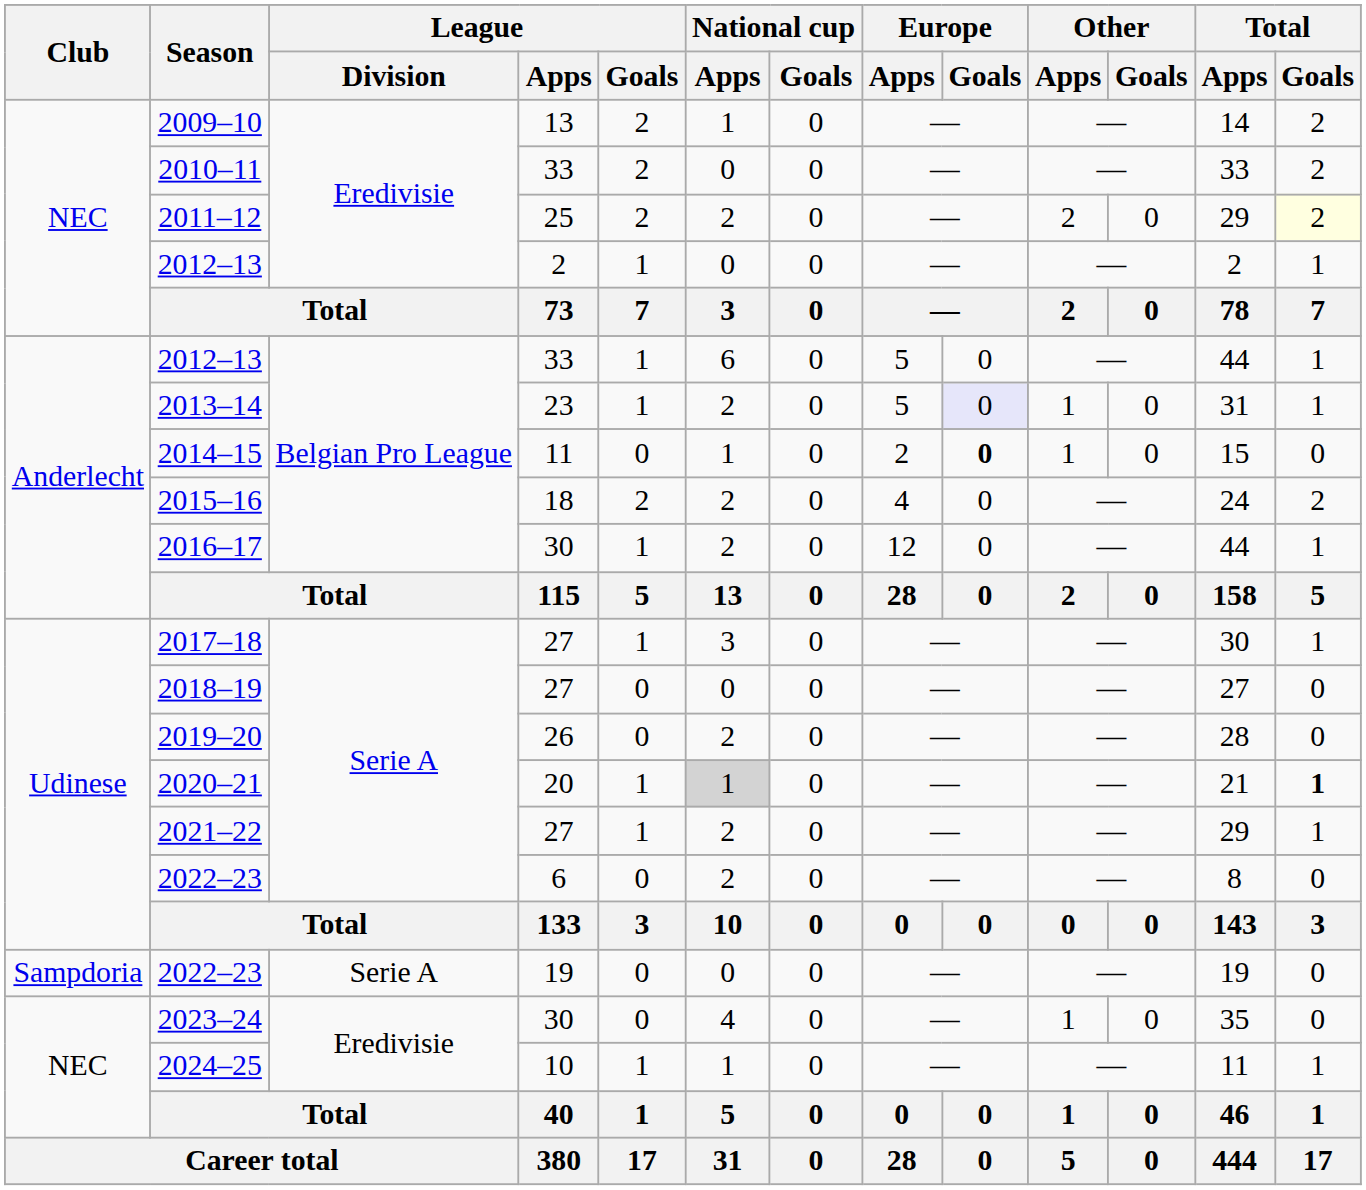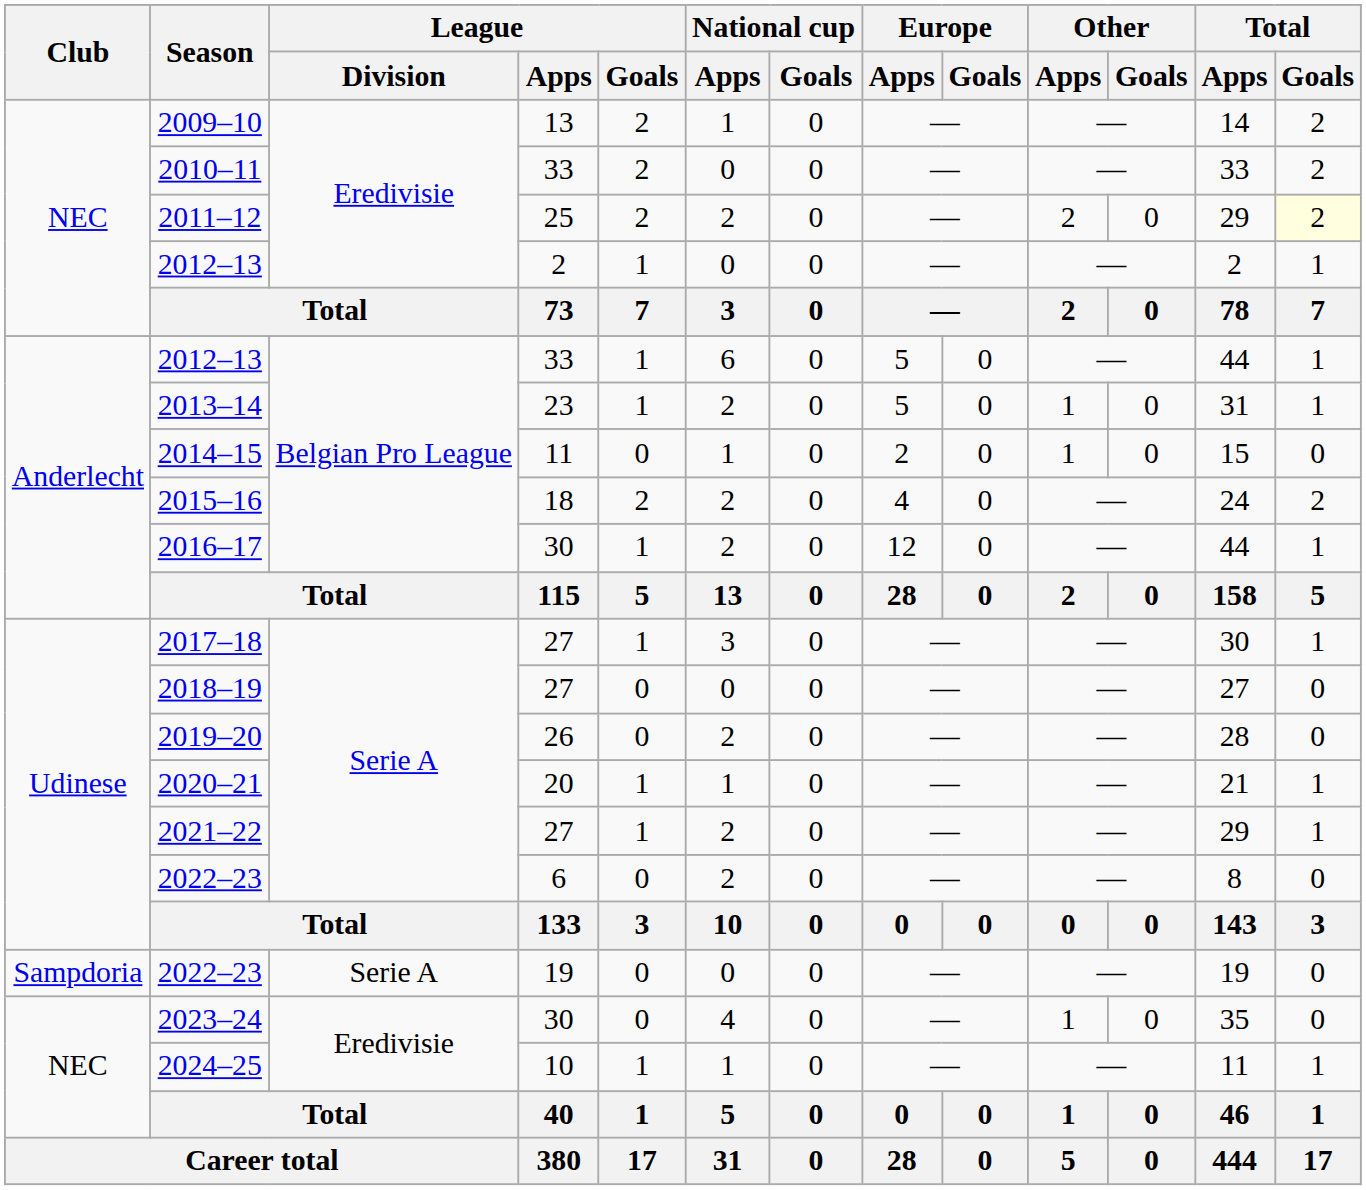(985, 405) lavender background -> (985, 405) no background
(985, 452) bold -> (985, 452) normal
(728, 783) lightgrey background -> (728, 783) no background
(1318, 783) bold -> (1318, 783) normal
